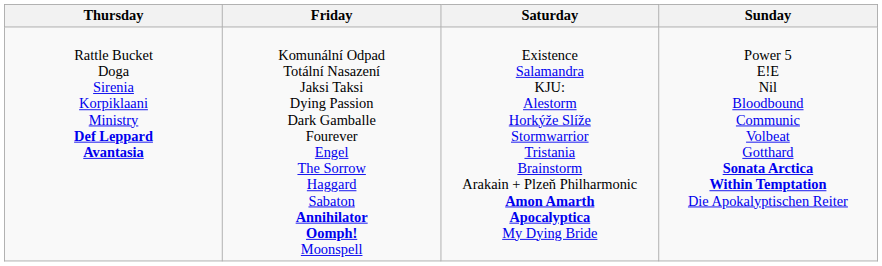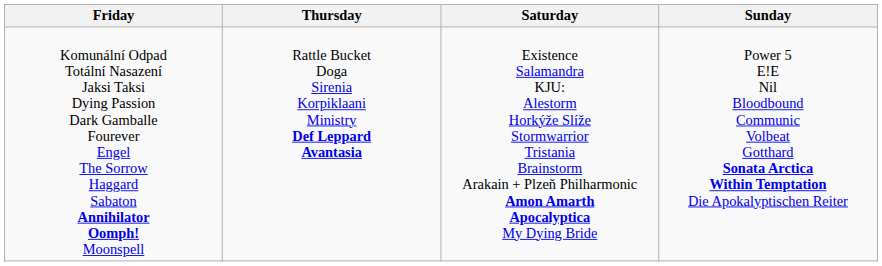columns swapped: (114, 15) <-> (332, 15)
